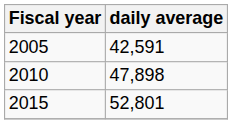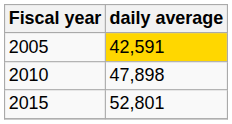(137, 47) no background -> (137, 47) gold background
